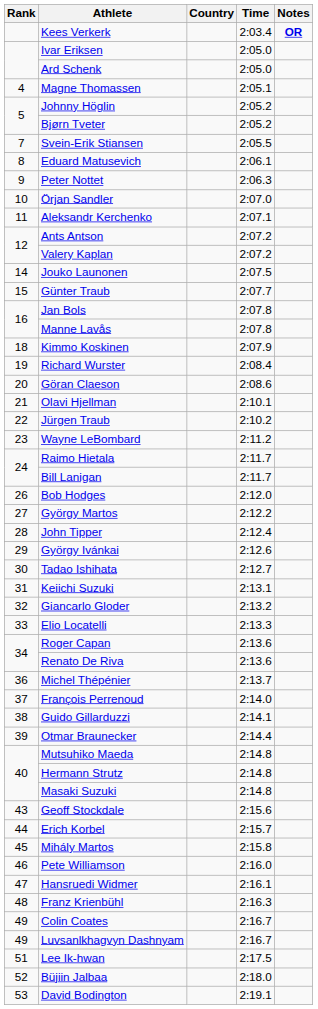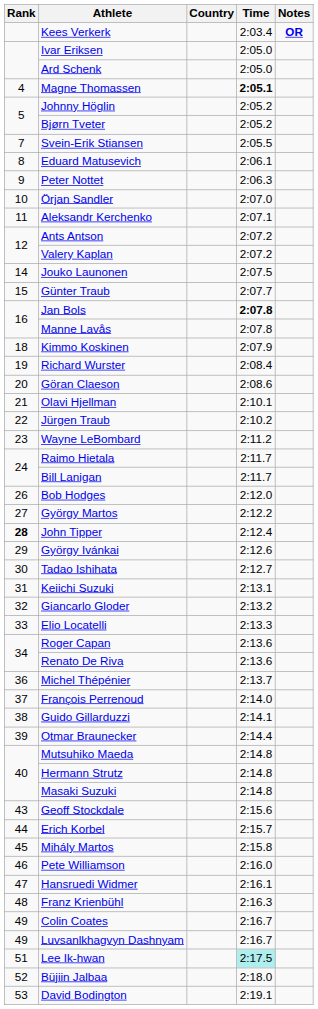(256, 87) normal -> (256, 87) bold
(256, 310) normal -> (256, 310) bold
(21, 532) normal -> (21, 532) bold
(256, 958) no background -> (256, 958) paleturquoise background
